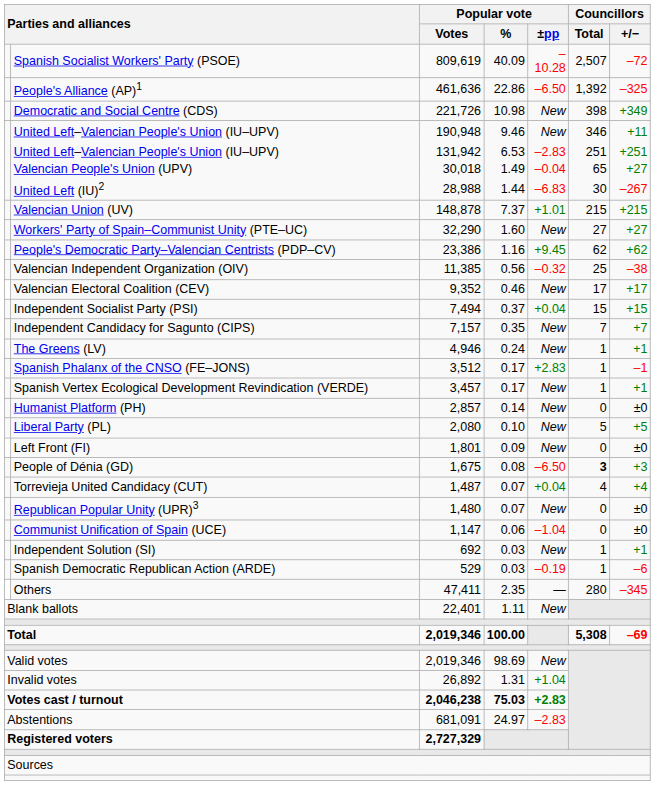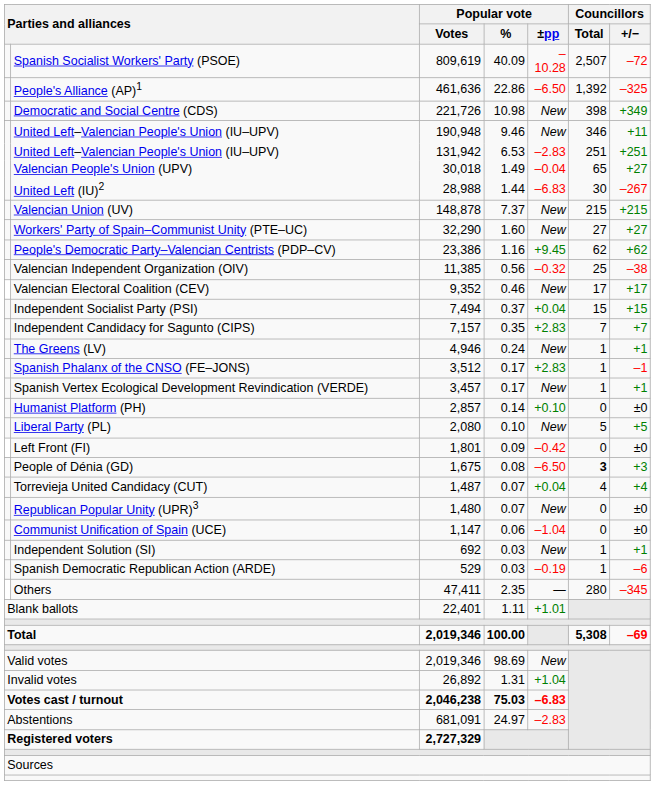(550, 210) +1.01 -> (553, 210) New
(553, 328) New -> (550, 328) +2.83
(553, 408) New -> (550, 408) +0.10
(553, 447) New -> (550, 447) –0.42
(553, 609) New -> (550, 609) +1.01
(550, 700) +2.83 -> (550, 700) –6.83
